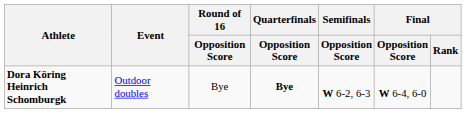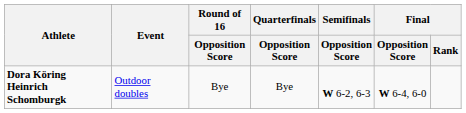(284, 87) bold -> (284, 87) normal
